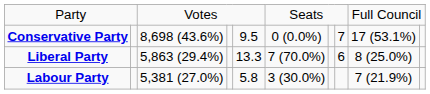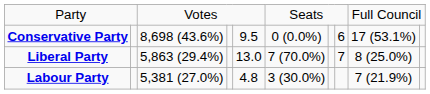(341, 36) 7 -> (341, 36) 6
(249, 57) 13.3 -> (249, 57) 13.0
(341, 57) 6 -> (341, 57) 7
(249, 78) 5.8 -> (249, 78) 4.8
